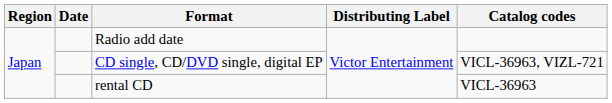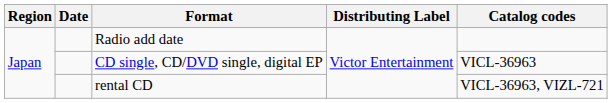(532, 62) VICL-36963, VIZL-721 -> (498, 62) VICL-36963
(498, 86) VICL-36963 -> (532, 86) VICL-36963, VIZL-721
